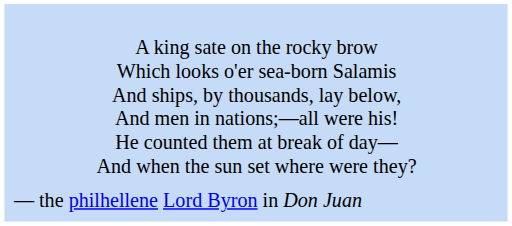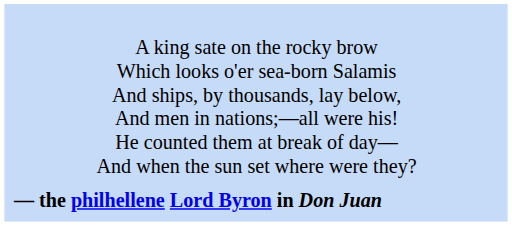(188, 200) normal -> (198, 200) bold
